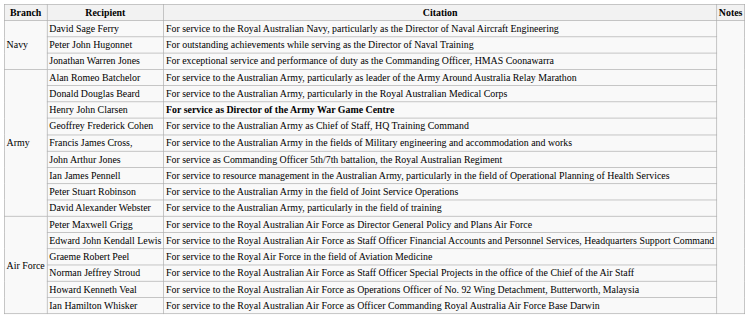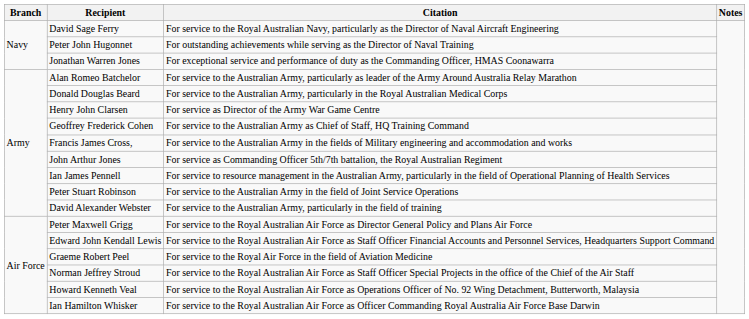(280, 110) bold -> (273, 110) normal
